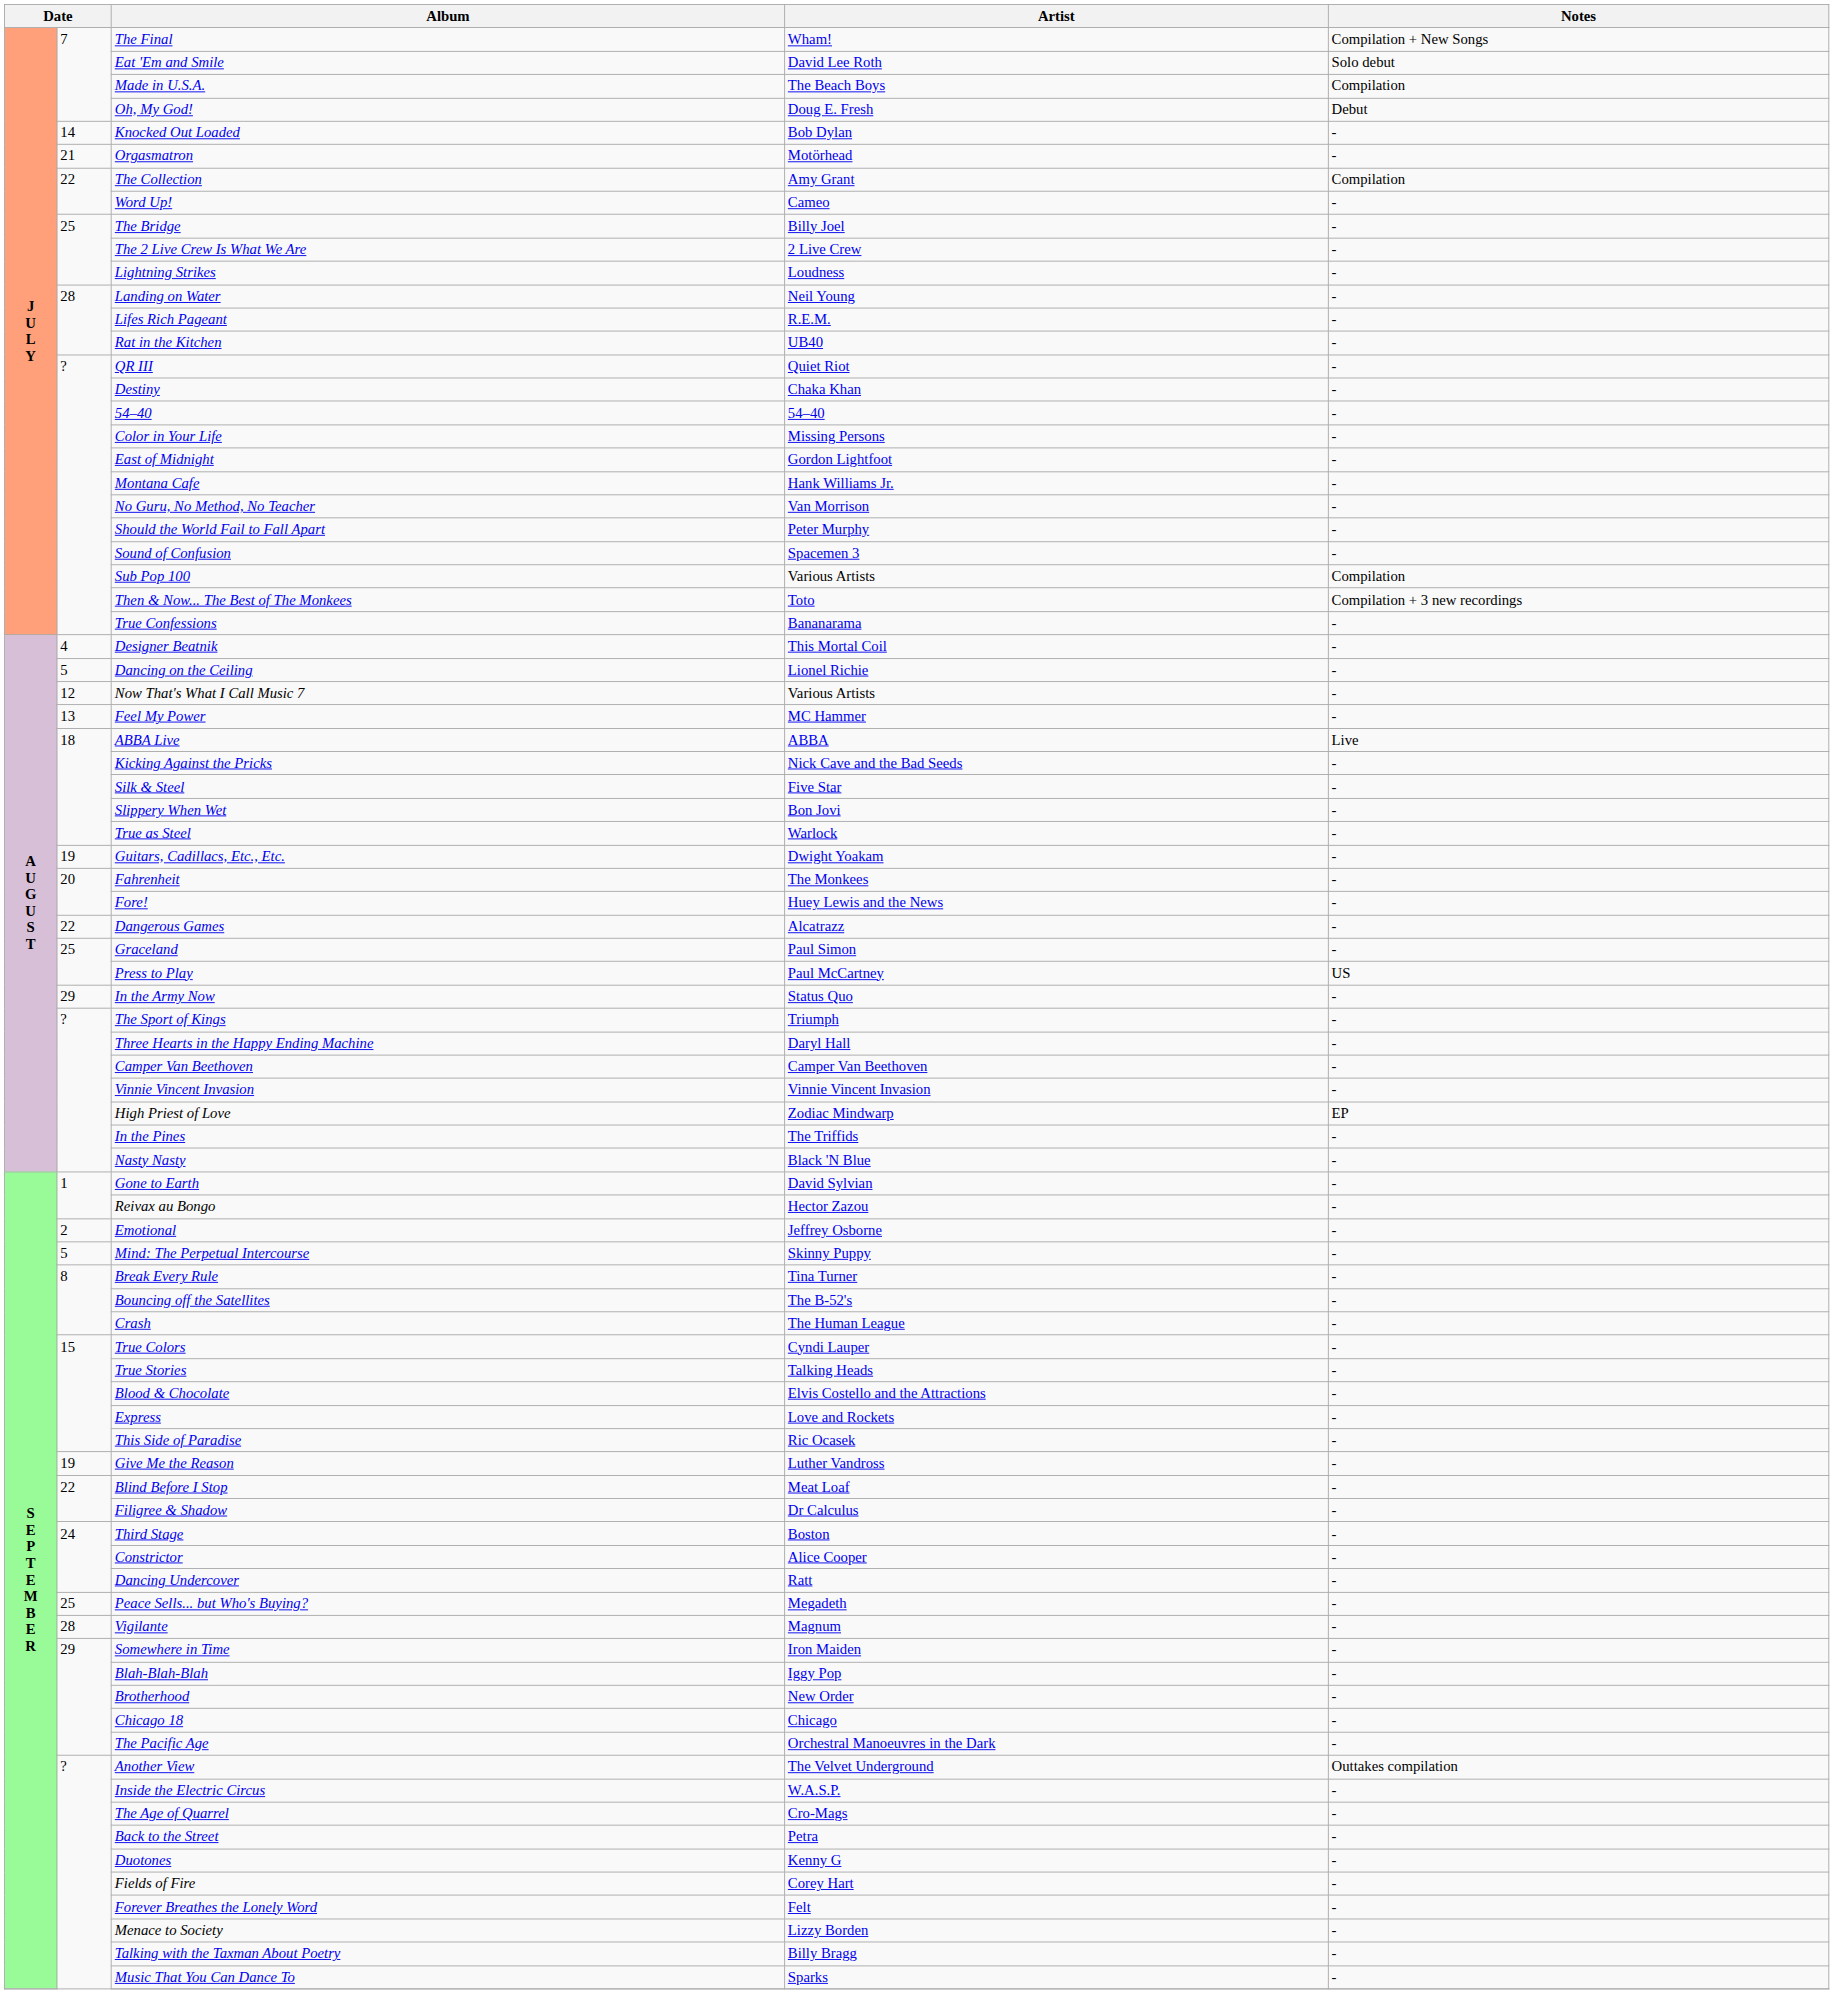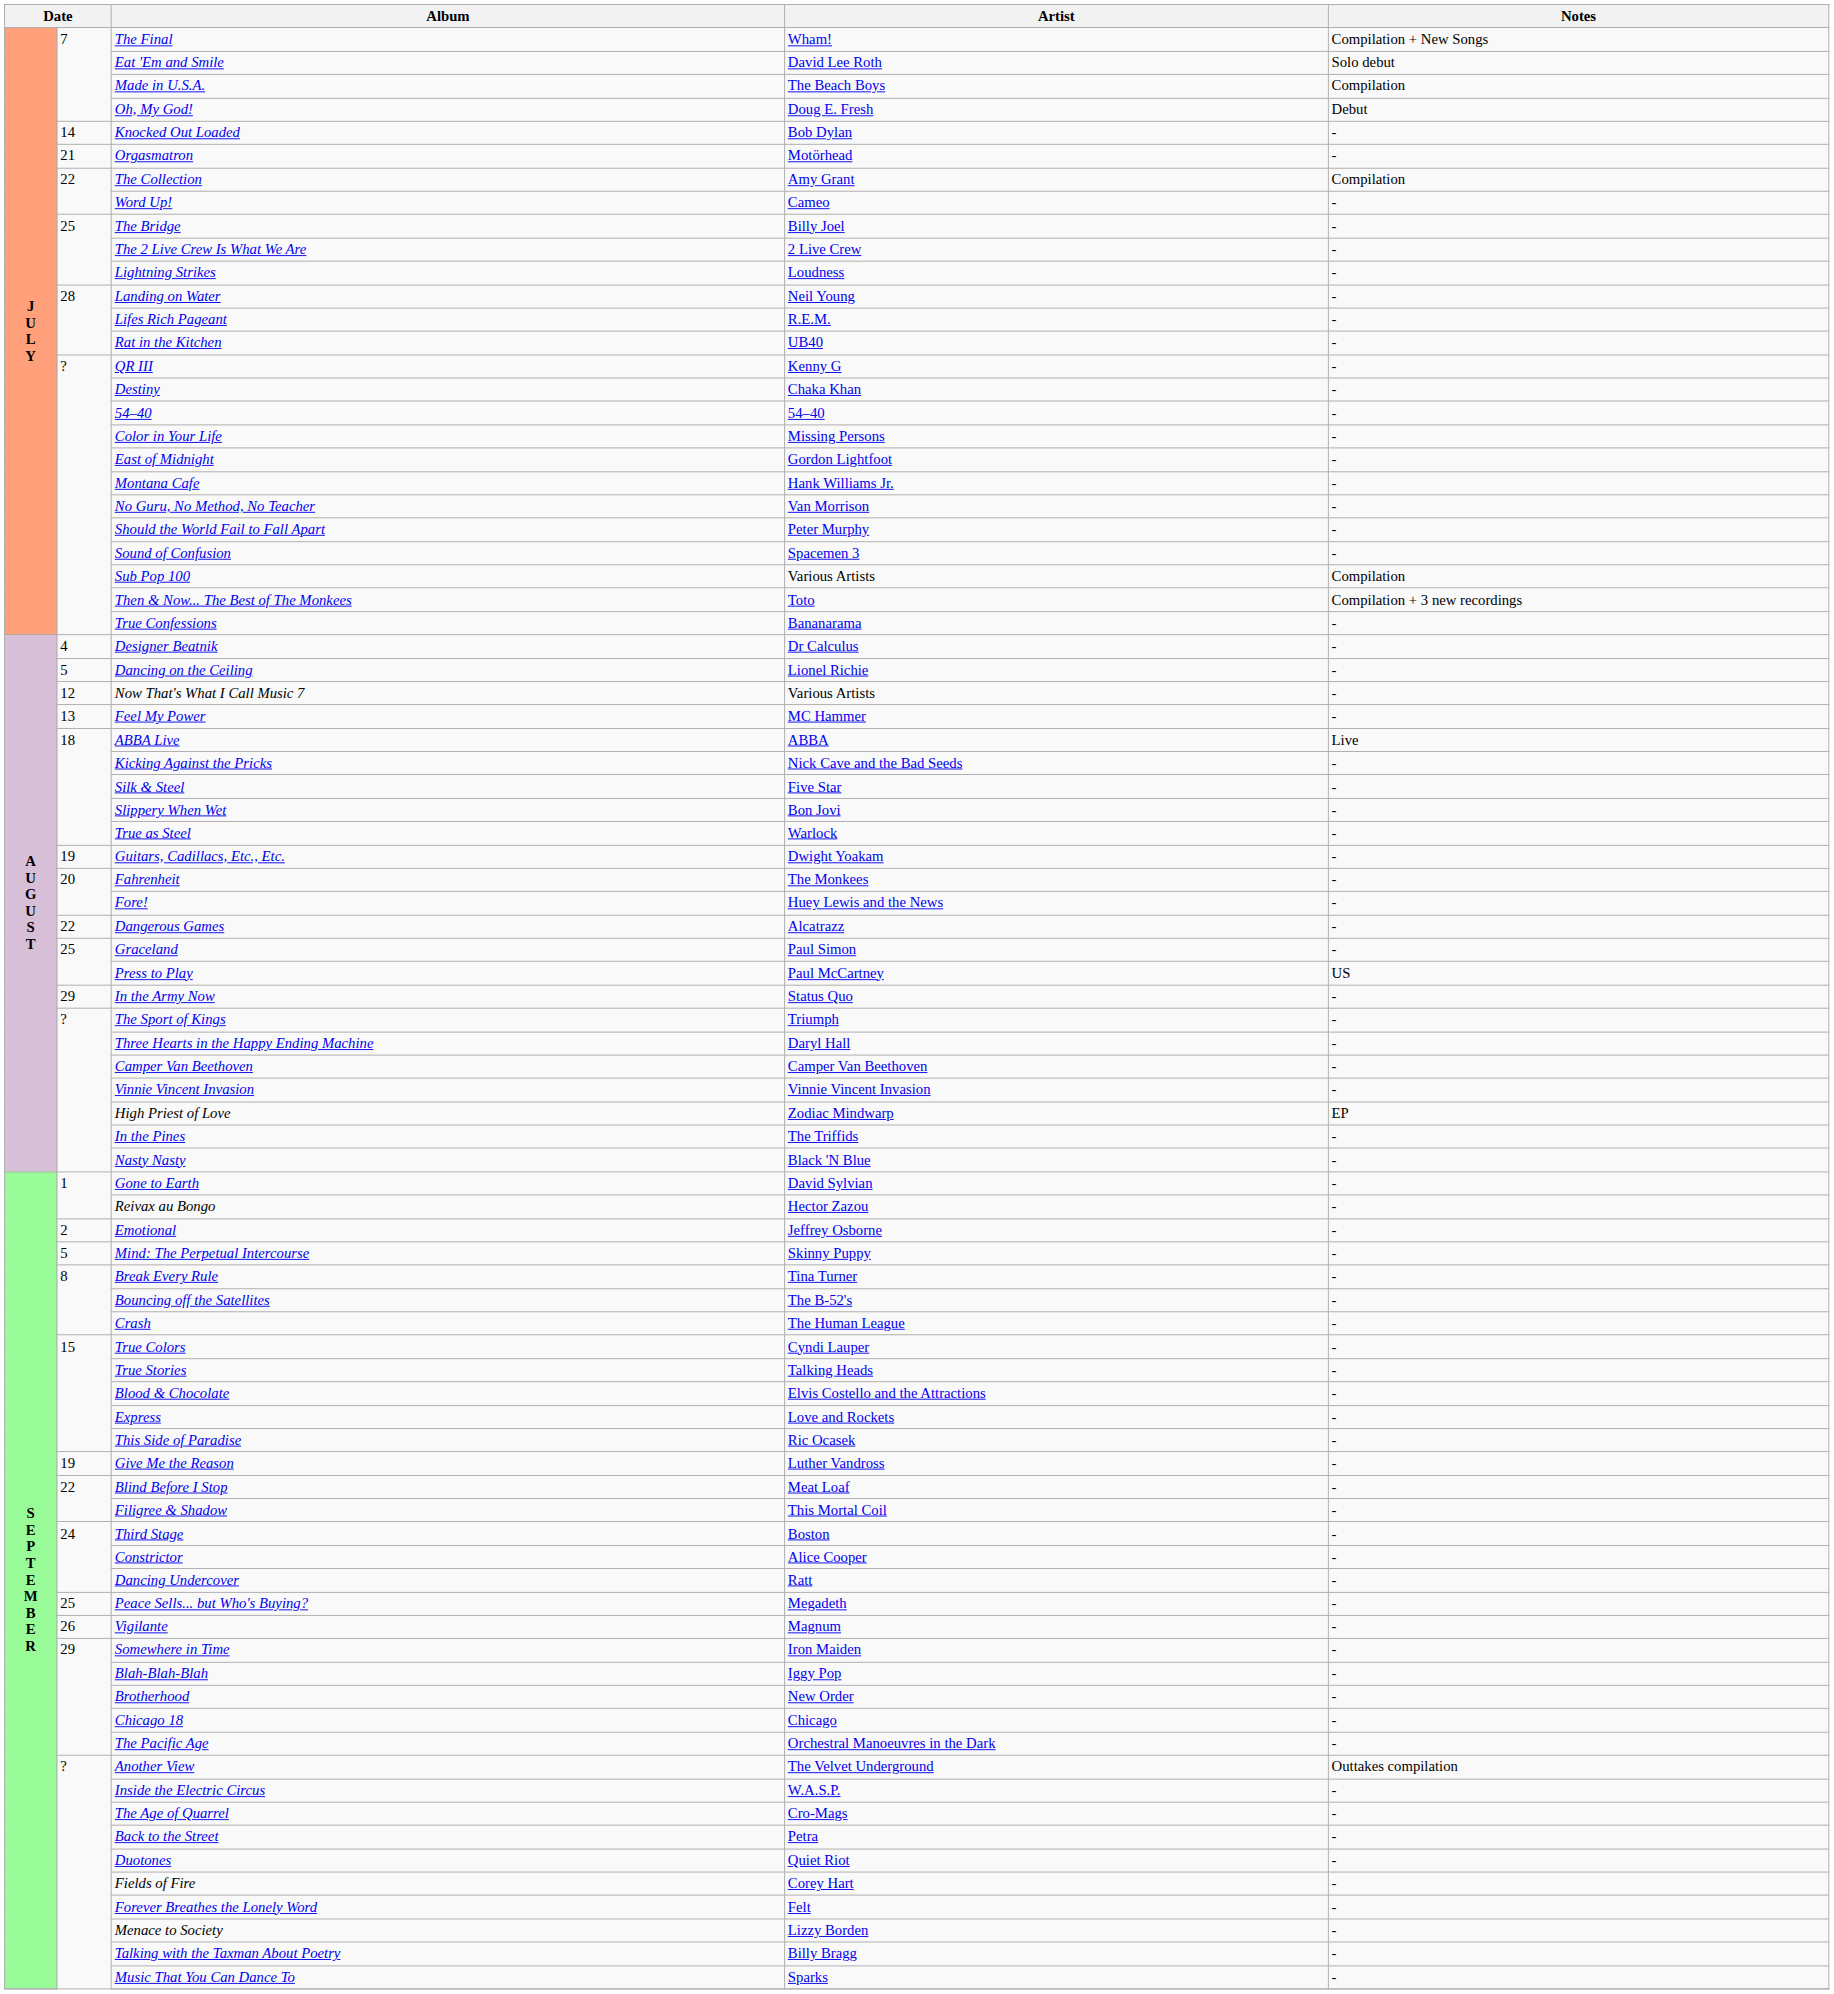(819, 366) Quiet Riot -> (815, 366) Kenny G
(837, 646) This Mortal Coil -> (823, 646) Dr Calculus
(823, 1510) Dr Calculus -> (837, 1510) This Mortal Coil
(68, 1626) 28 -> (68, 1626) 26
(815, 1860) Kenny G -> (819, 1860) Quiet Riot
